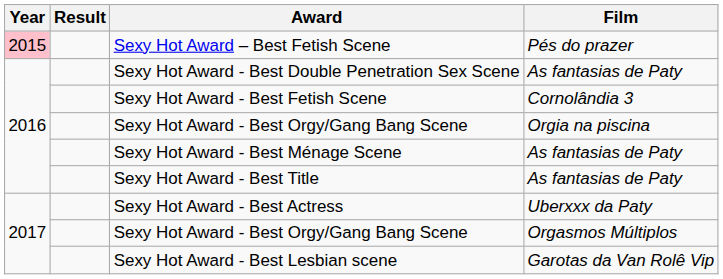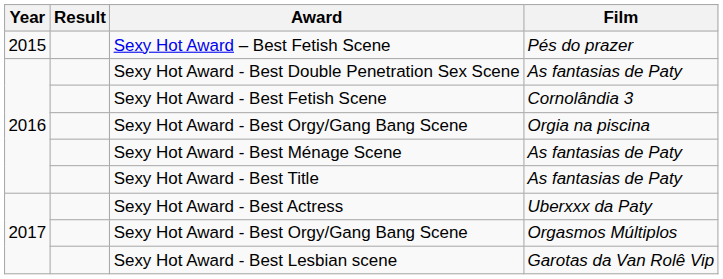(27, 44) pink background -> (27, 44) no background
